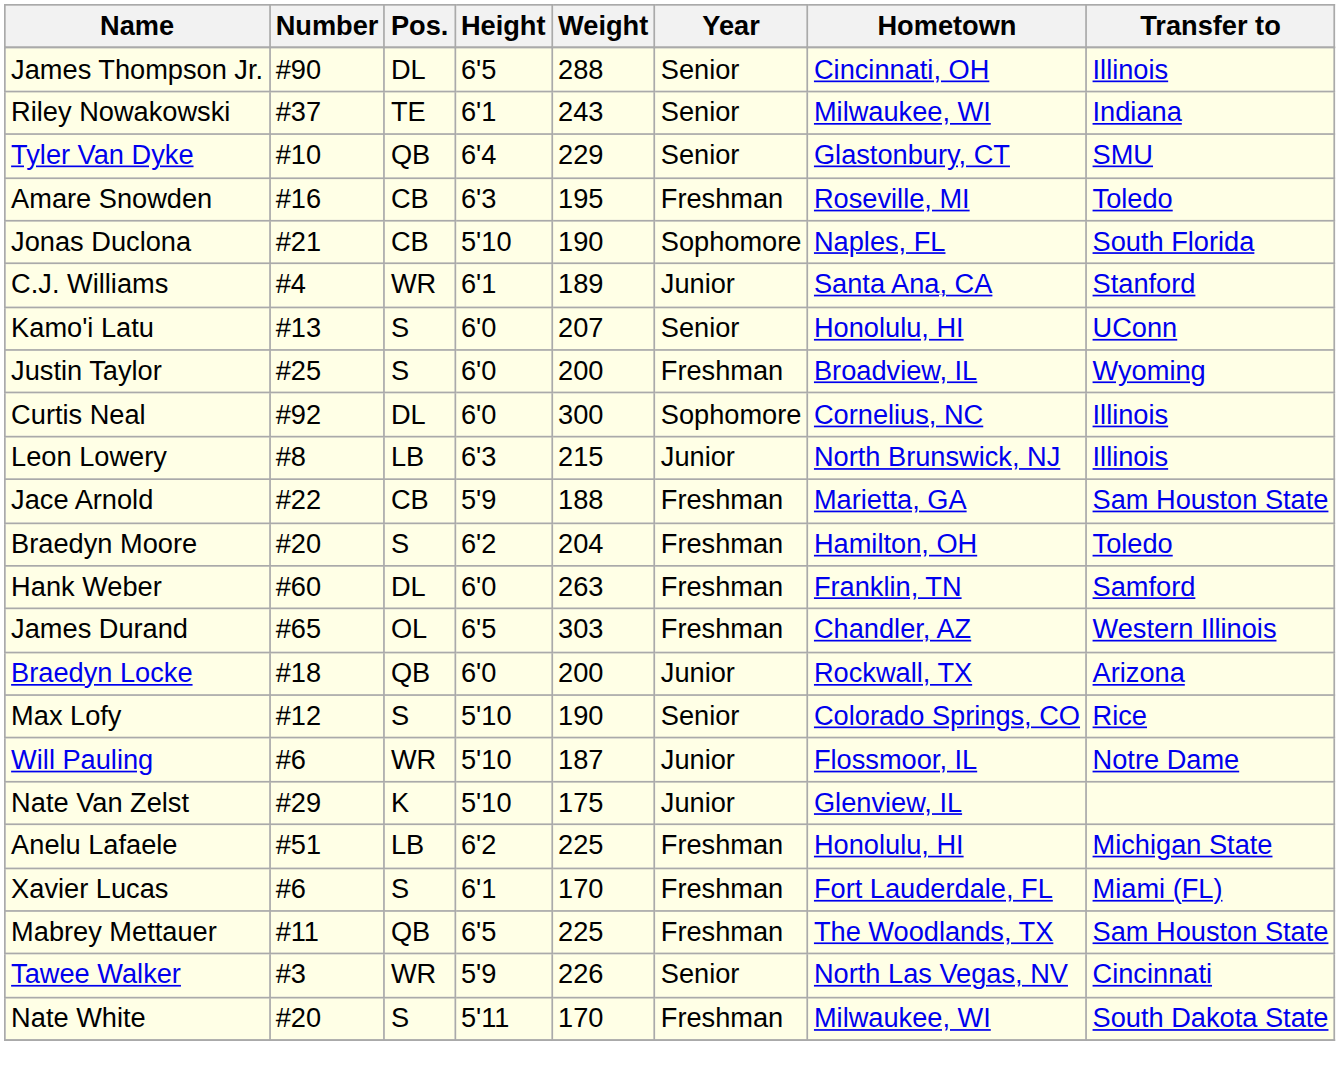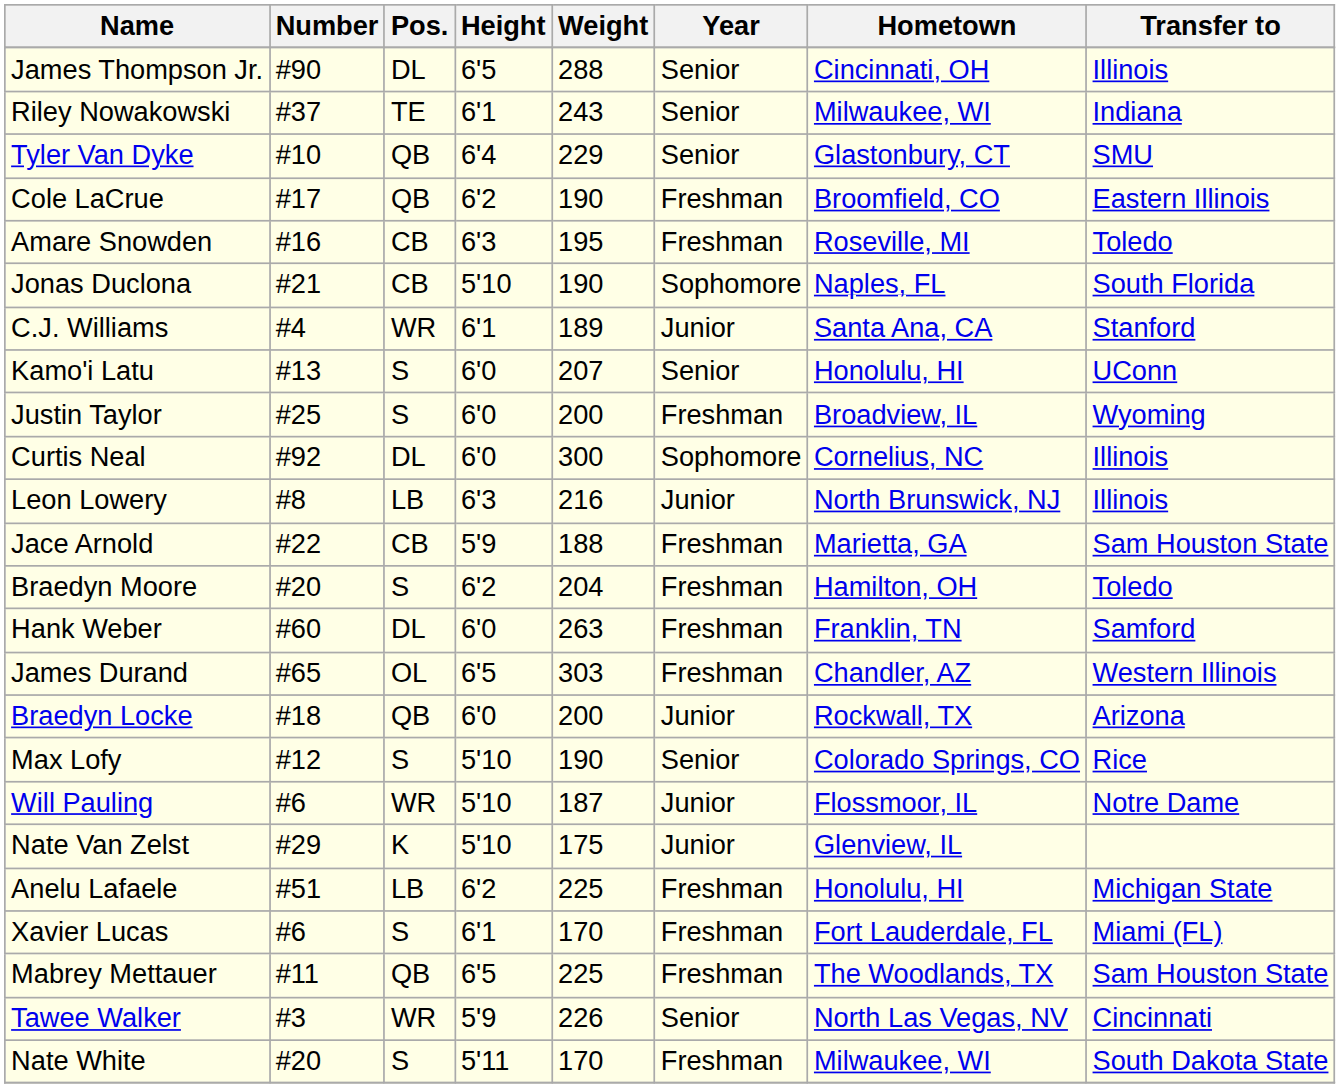+ row: (87, 198)
(581, 457) 215 -> (581, 500) 216
